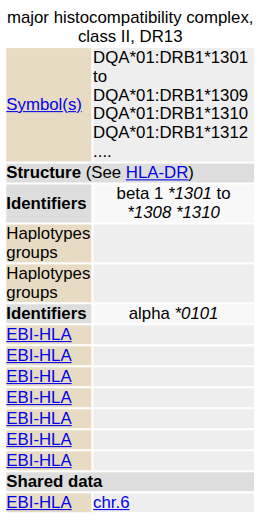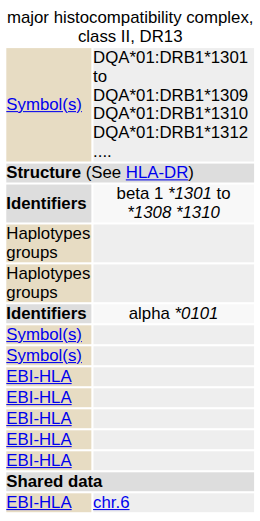(39, 334) EBI-HLA -> (44, 334) Symbol(s)
(39, 355) EBI-HLA -> (44, 355) Symbol(s)
